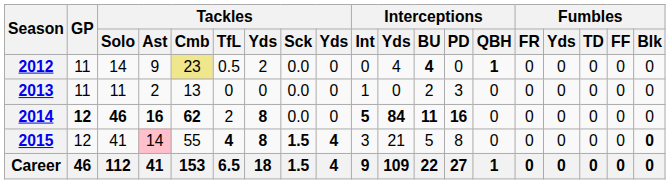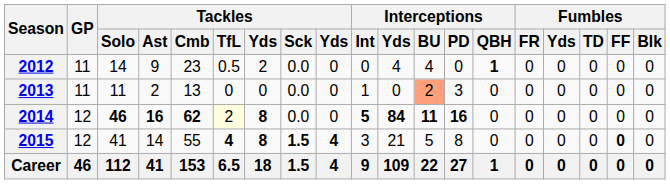(192, 66) khaki background -> (192, 66) no background
(429, 66) bold -> (429, 66) normal
(429, 91) no background -> (429, 91) lightsalmon background
(82, 116) bold -> (82, 116) normal
(229, 116) no background -> (229, 116) lightyellow background
(155, 141) pink background -> (155, 141) no background
(621, 141) normal -> (621, 141) bold
(650, 141) bold -> (650, 141) normal
